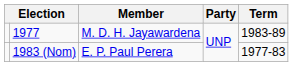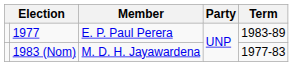(141, 33) M. D. H. Jayawardena -> (127, 33) E. P. Paul Perera
(127, 52) E. P. Paul Perera -> (141, 52) M. D. H. Jayawardena
